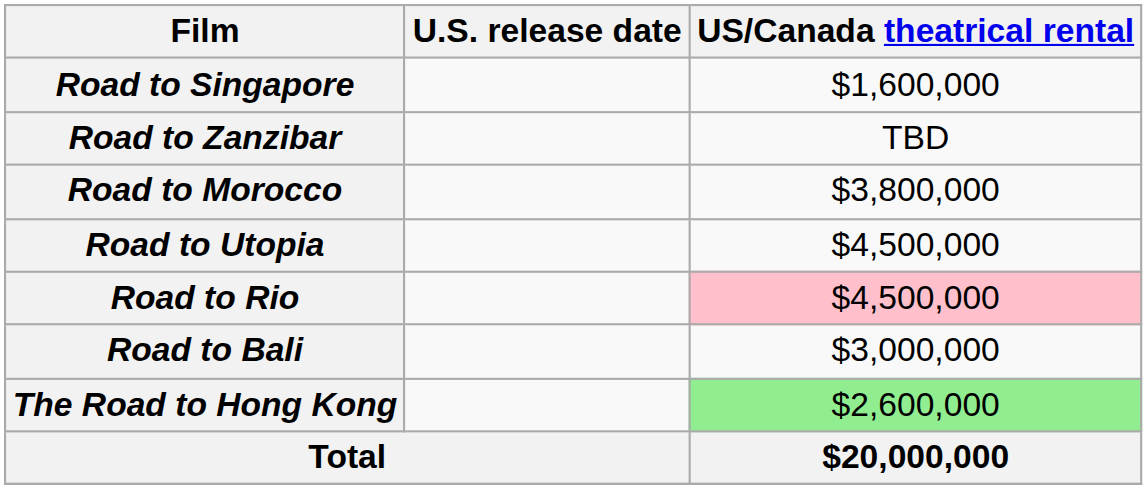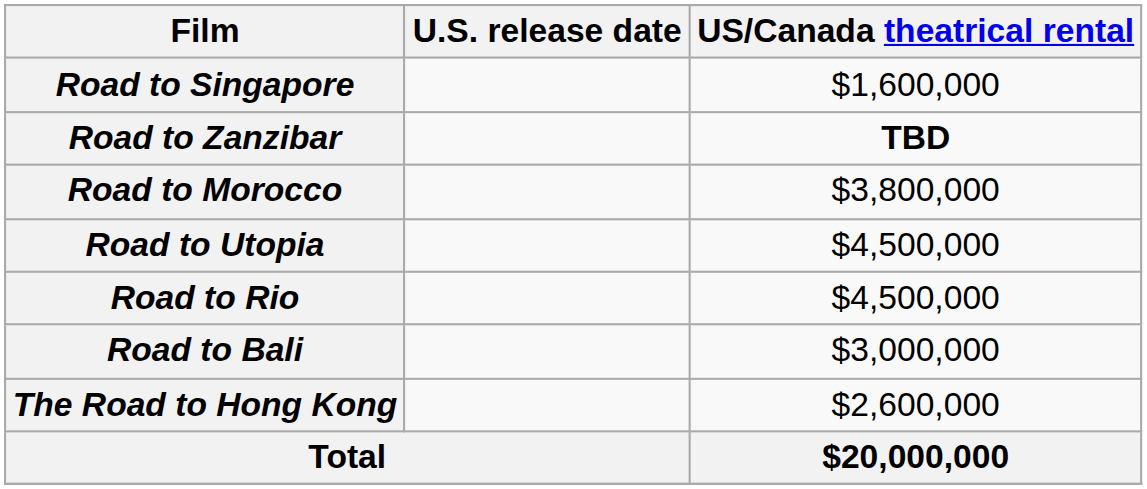(916, 137) normal -> (916, 137) bold
(916, 297) pink background -> (916, 297) no background
(916, 404) lightgreen background -> (916, 404) no background
